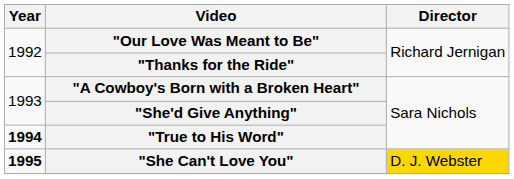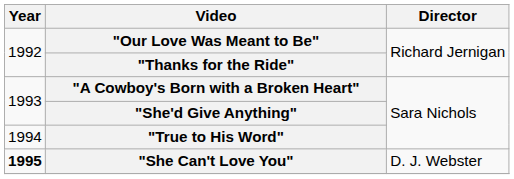(25, 137) bold -> (25, 137) normal
(436, 161) gold background -> (436, 161) no background
